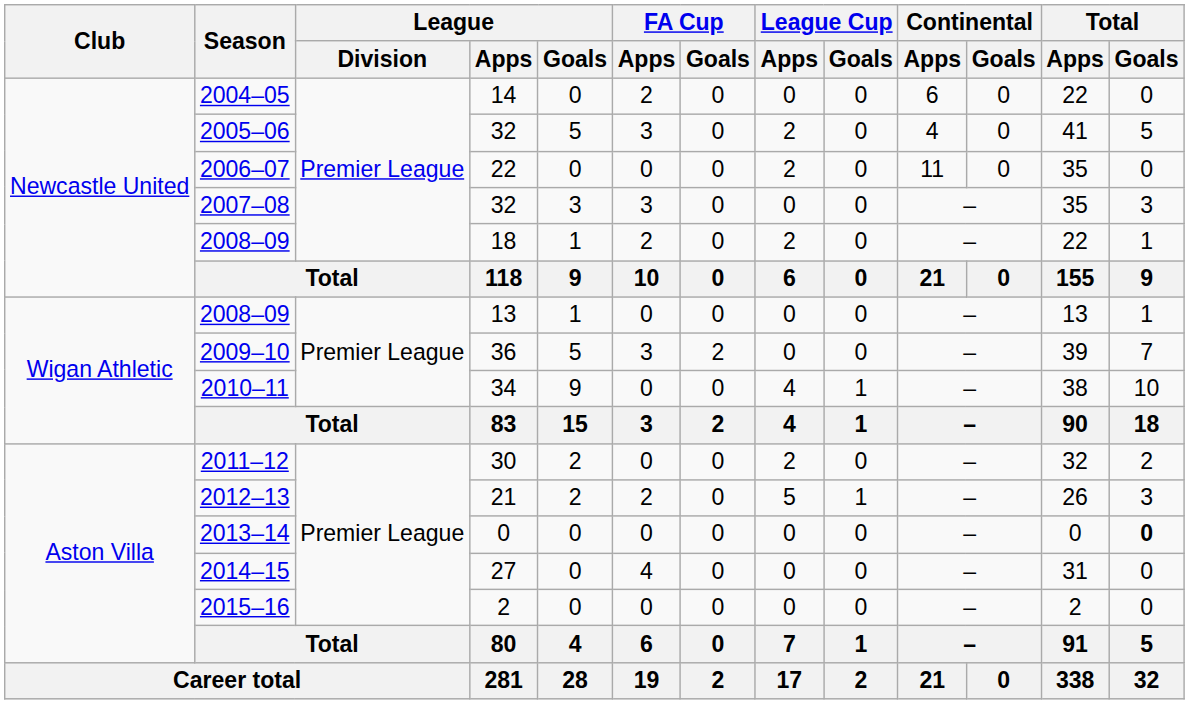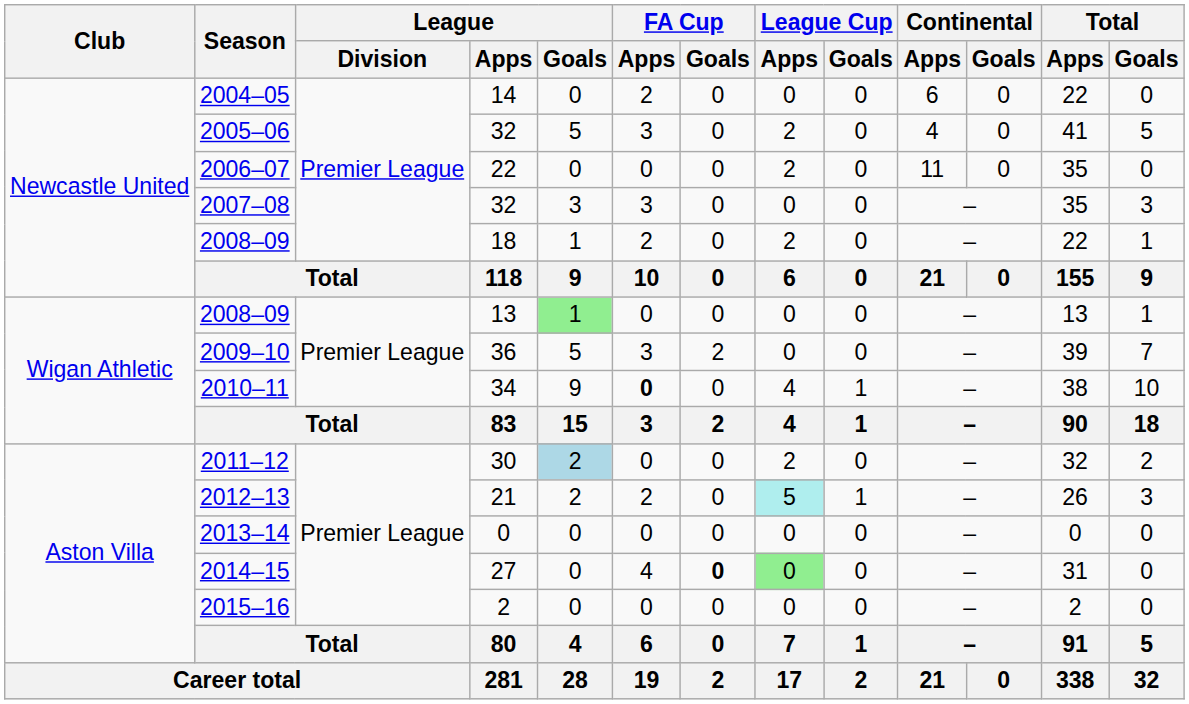(575, 315) no background -> (575, 315) lightgreen background
(646, 388) normal -> (646, 388) bold
(575, 461) no background -> (575, 461) lightblue background
(789, 497) no background -> (789, 497) paleturquoise background
(1147, 534) bold -> (1147, 534) normal
(718, 570) normal -> (718, 570) bold
(789, 570) no background -> (789, 570) lightgreen background
